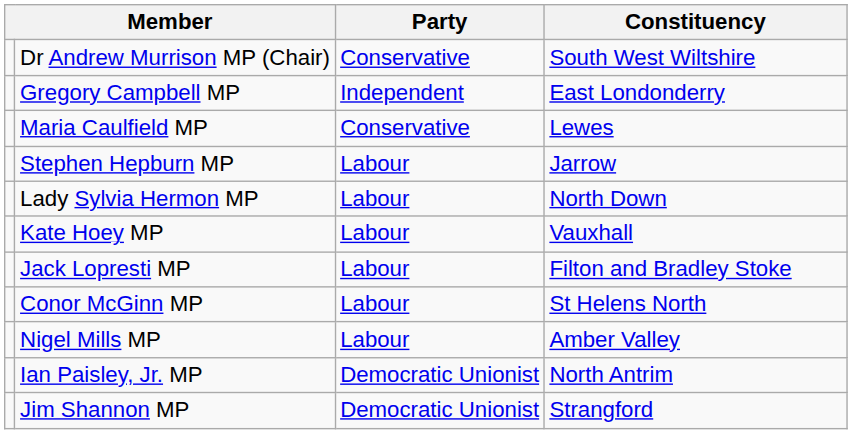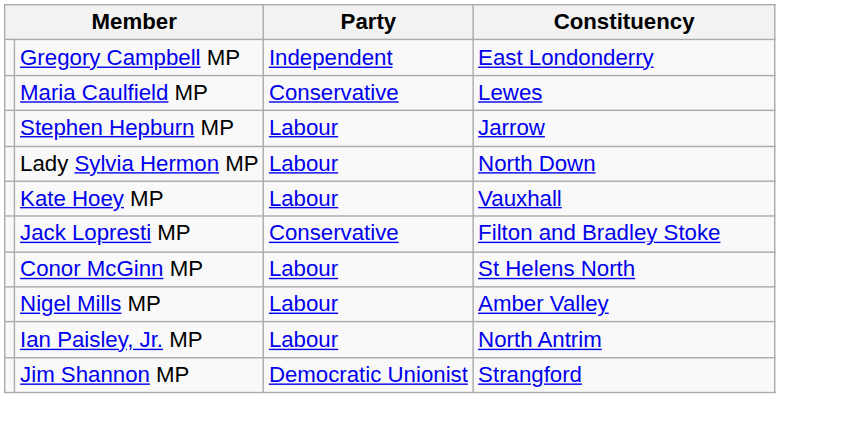- row: (175, 57)
(375, 269) Labour -> (334, 233) Conservative
(440, 374) Democratic Unionist -> (304, 339) Labour
